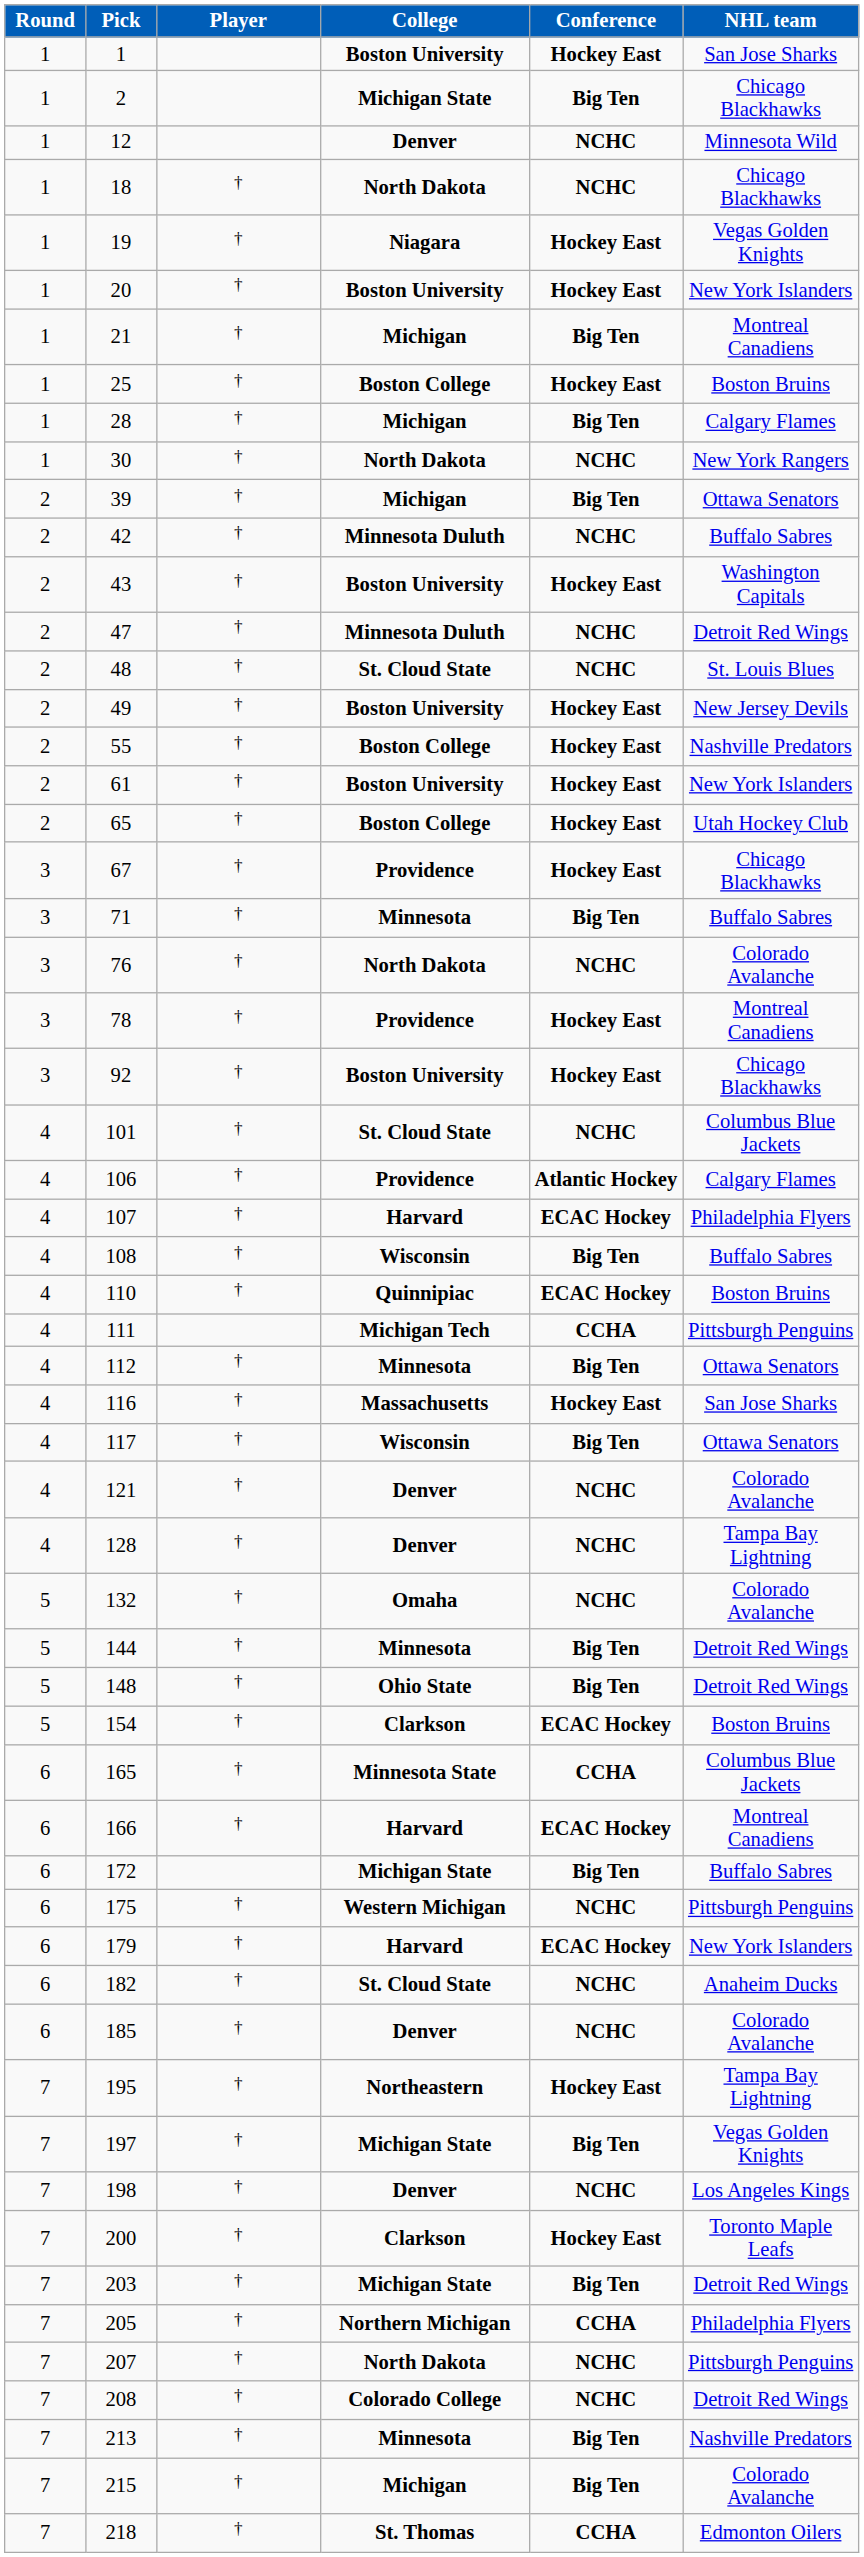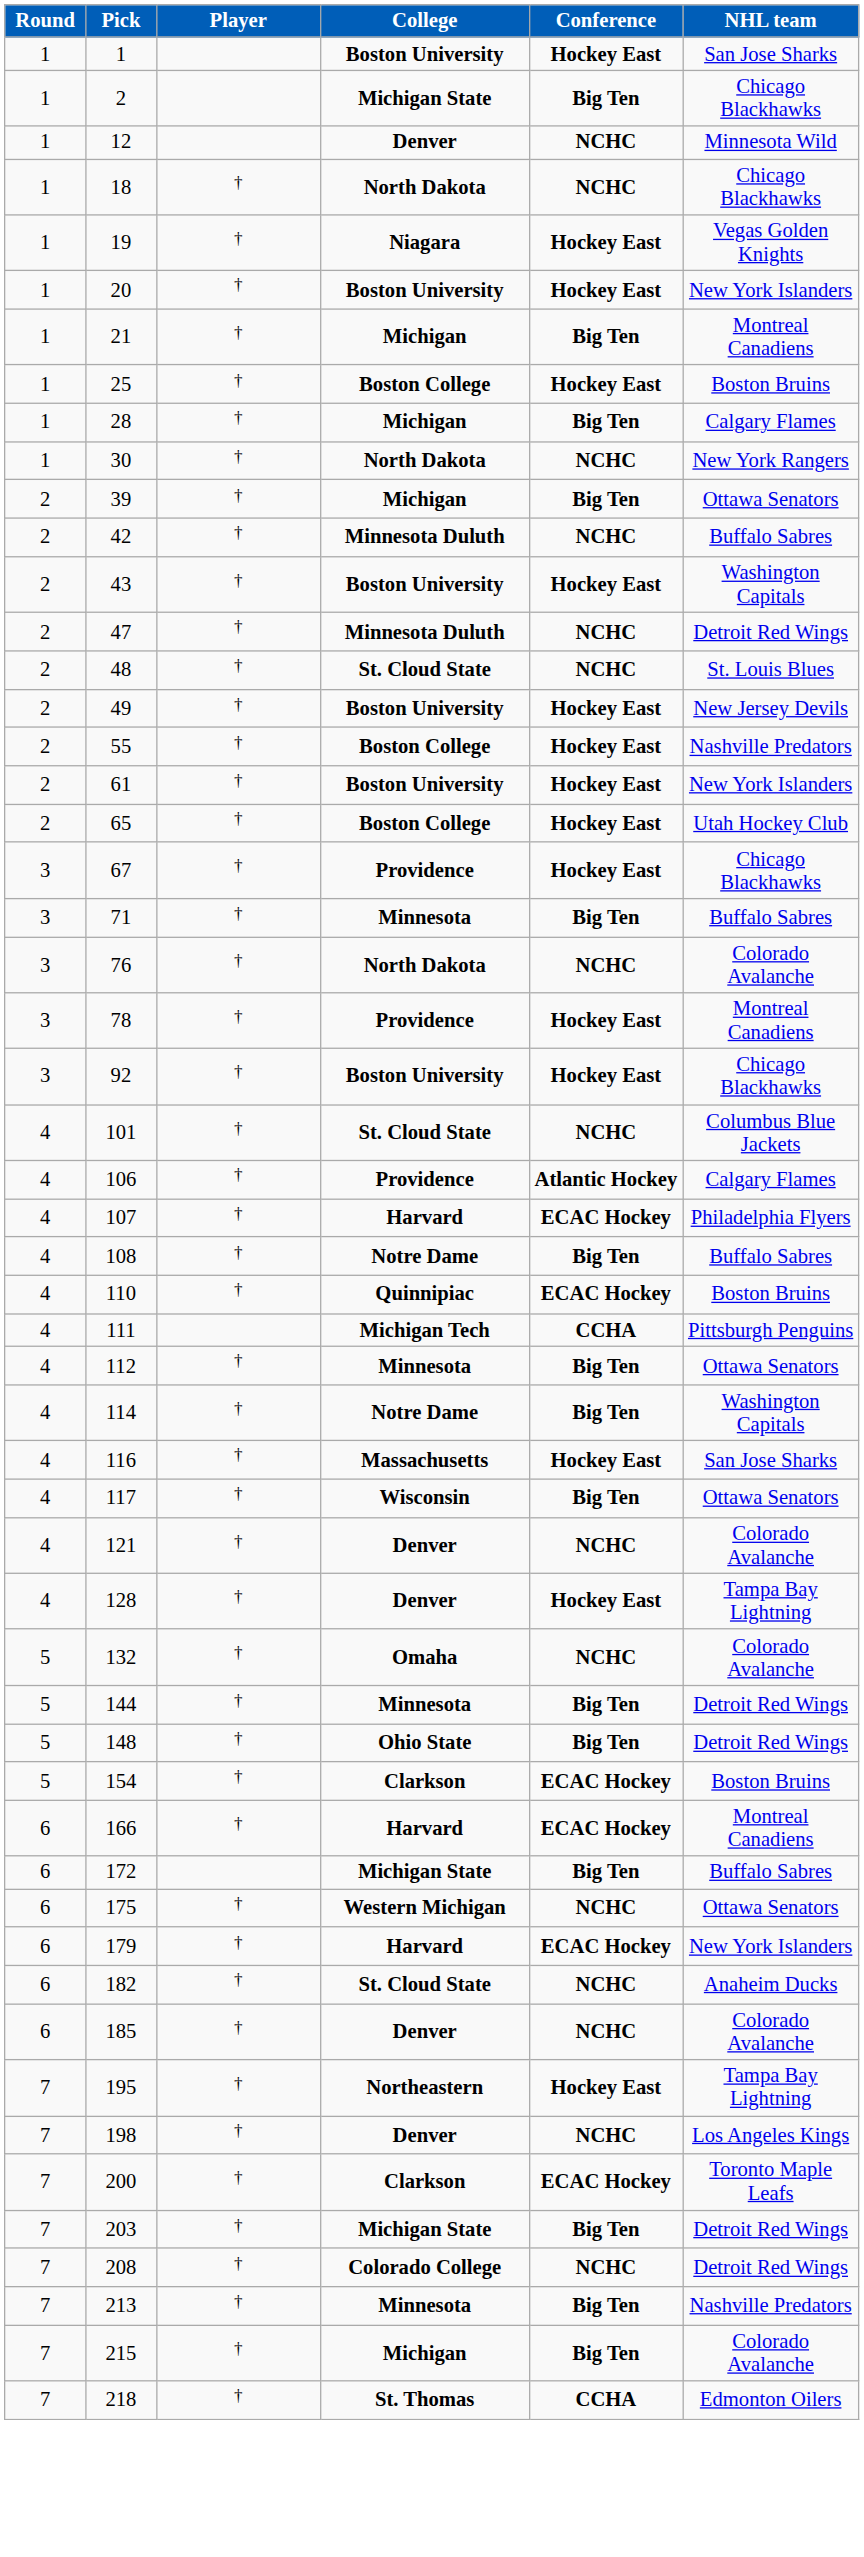(425, 1256) Wisconsin -> (425, 1256) Notre Dame
+ row: (121, 1412)
(606, 1545) NCHC -> (606, 1601) Hockey East
- row: (121, 1772)
(771, 1907) Pittsburgh Penguins -> (771, 1907) Ottawa Senators
- row: (121, 2143)
(606, 2237) Hockey East -> (606, 2181) ECAC Hockey
- row: (121, 2323)
- row: (121, 2361)
